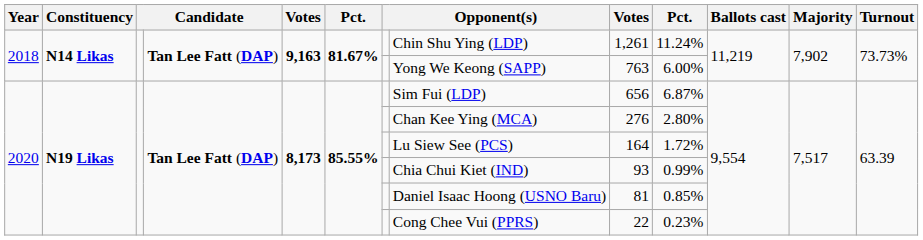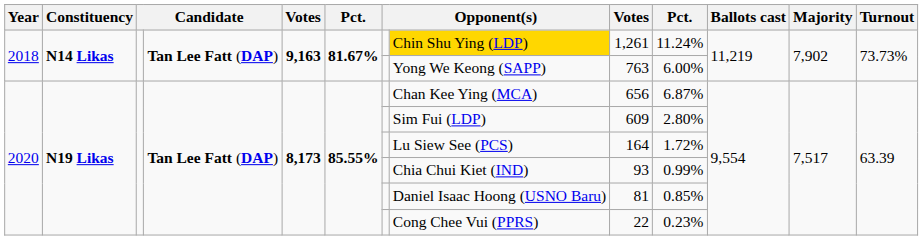(460, 42) no background -> (460, 42) gold background
(439, 93) Sim Fui (LDP) -> (465, 93) Chan Kee Ying (MCA)
(465, 119) Chan Kee Ying (MCA) -> (439, 119) Sim Fui (LDP)
(637, 119) 276 -> (637, 119) 609
